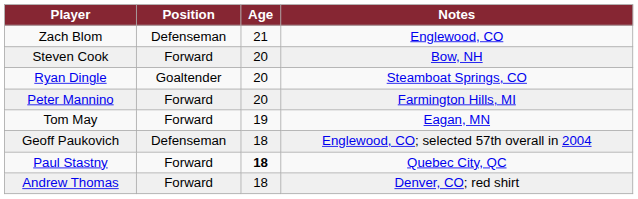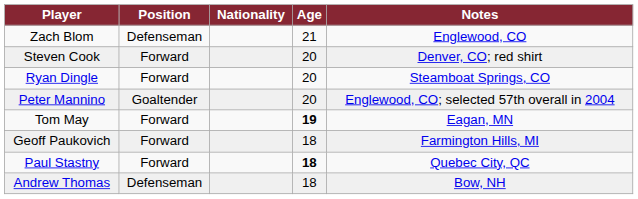+ column: (251, 15)
(457, 57) Bow, NH -> (480, 57) Denver, CO; red shirt
(189, 78) Goaltender -> (165, 78) Forward
(189, 99) Forward -> (164, 99) Goaltender
(457, 99) Farmington Hills, MI -> (480, 99) Englewood, CO; selected 57th overall in 2004
(261, 120) normal -> (309, 120) bold
(189, 141) Defenseman -> (165, 141) Forward
(457, 141) Englewood, CO; selected 57th overall in 2004 -> (480, 141) Farmington Hills, MI
(189, 183) Forward -> (165, 183) Defenseman
(457, 183) Denver, CO; red shirt -> (480, 183) Bow, NH
